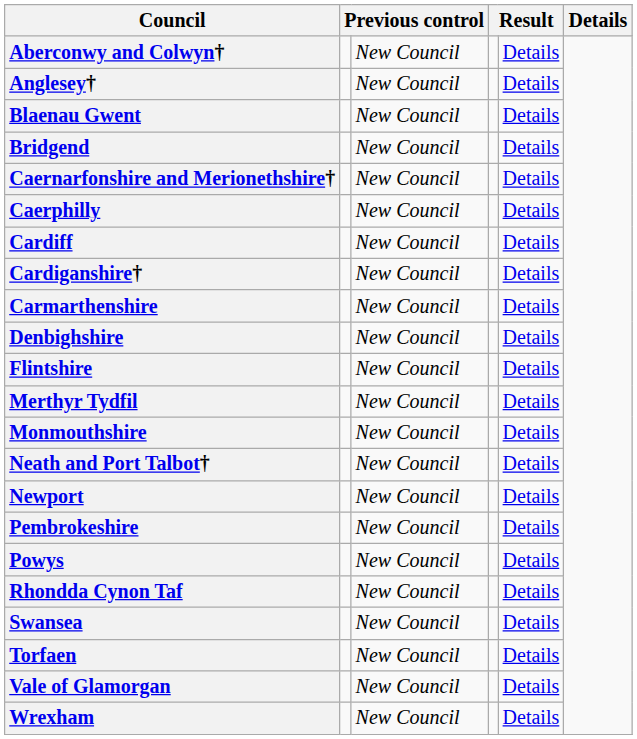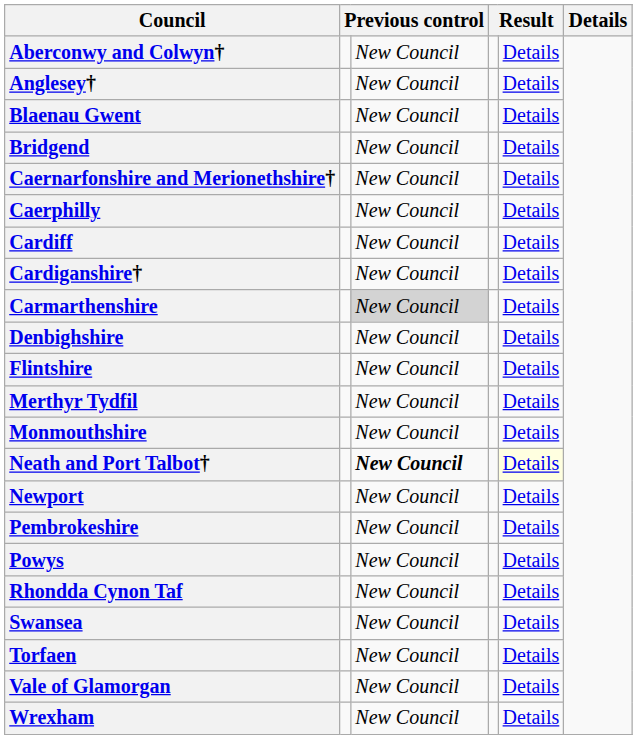(408, 305) no background -> (407, 305) lightgrey background
(408, 464) normal -> (409, 464) bold
(531, 464) no background -> (531, 464) lightyellow background
